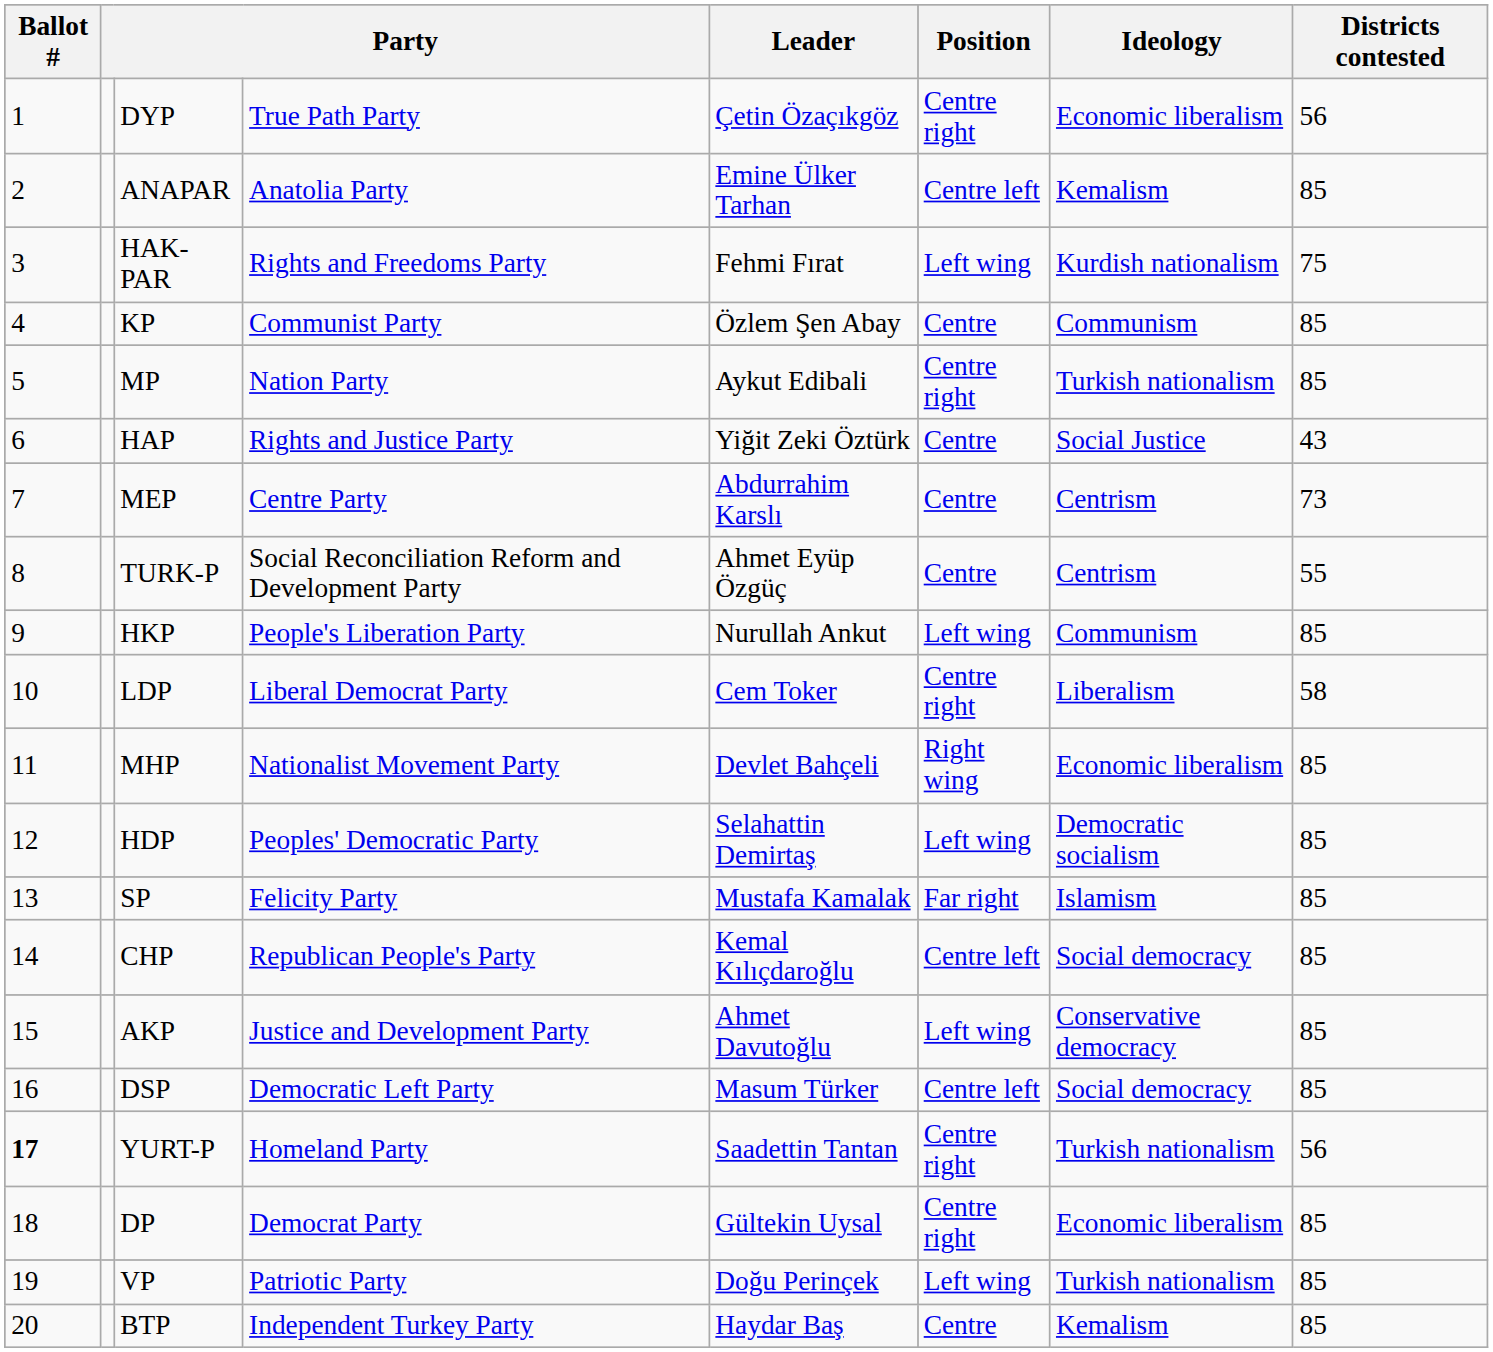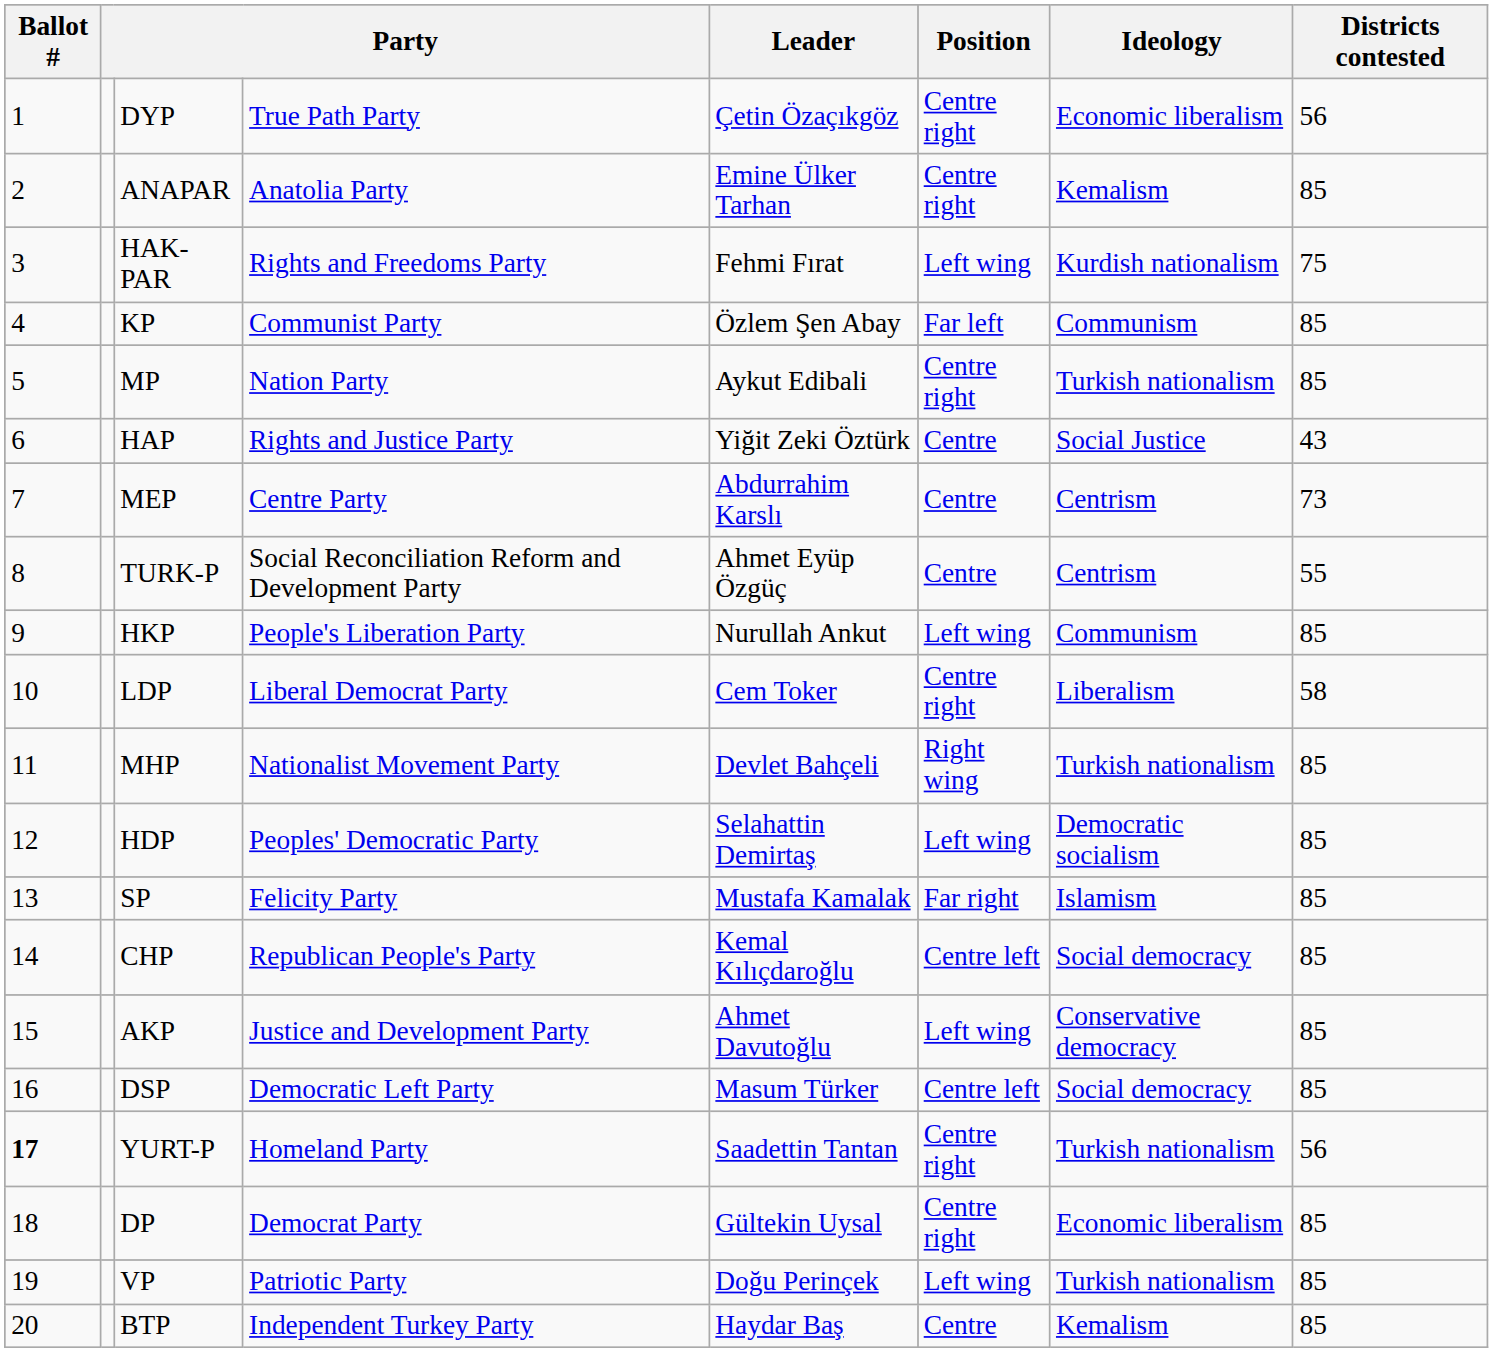(982, 189) Centre left -> (960, 189) Centre right
(960, 322) Centre -> (964, 322) Far left
(1170, 765) Economic liberalism -> (1165, 765) Turkish nationalism
